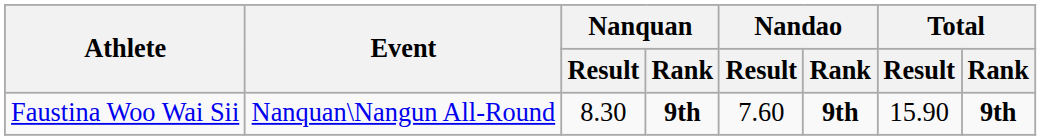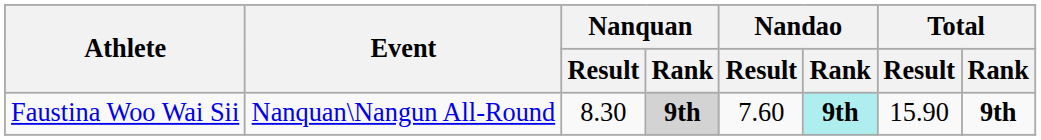(682, 113) no background -> (682, 113) lightgrey background
(840, 113) no background -> (840, 113) paleturquoise background
